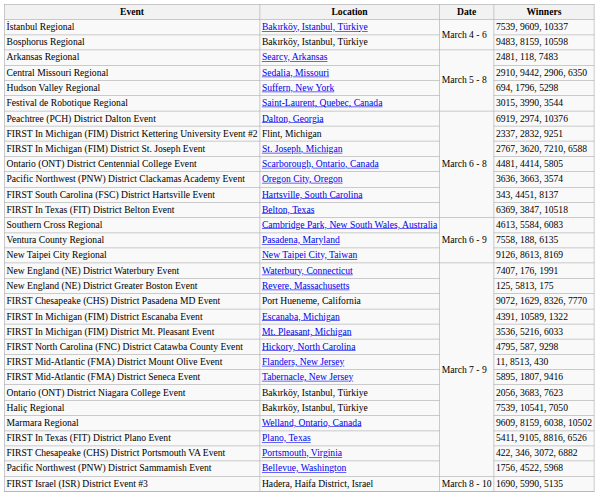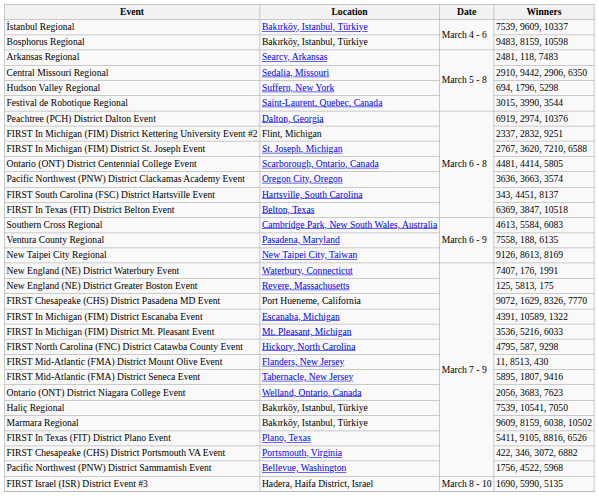(315, 392) Bakırköy, Istanbul, Türkiye -> (312, 392) Welland, Ontario, Canada
(312, 423) Welland, Ontario, Canada -> (315, 423) Bakırköy, Istanbul, Türkiye
